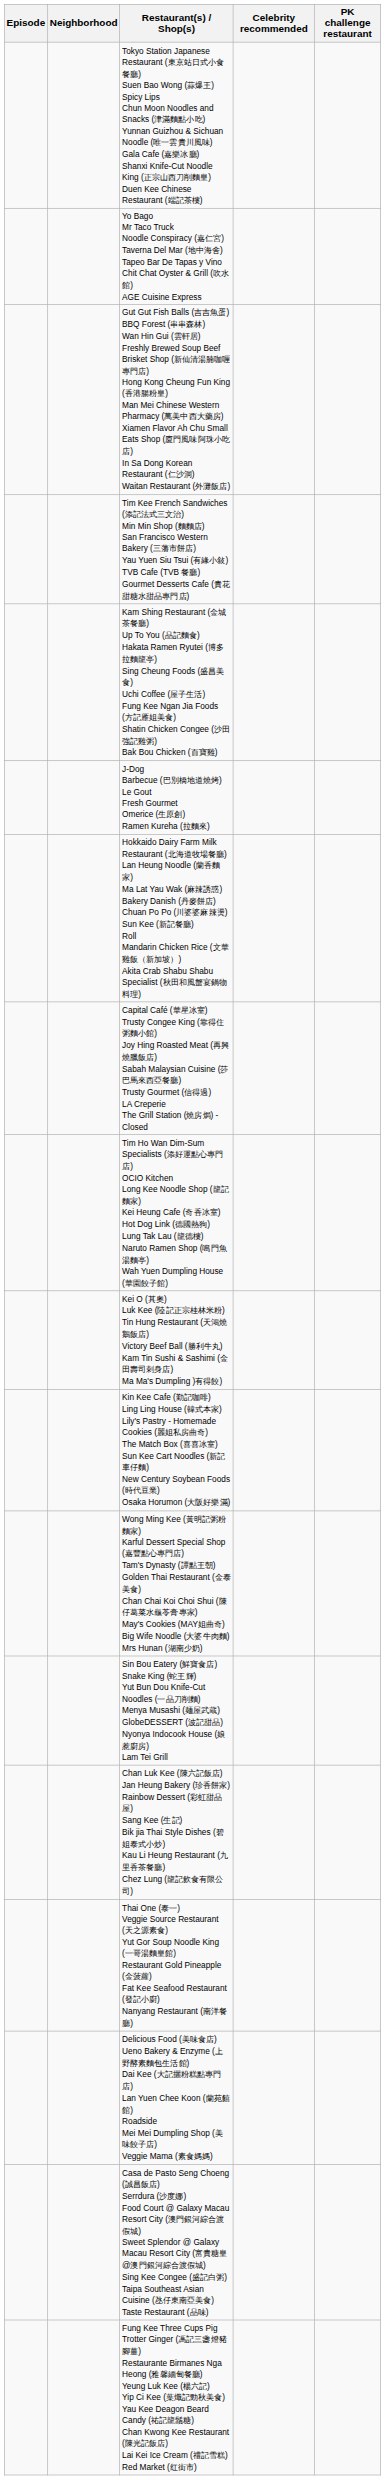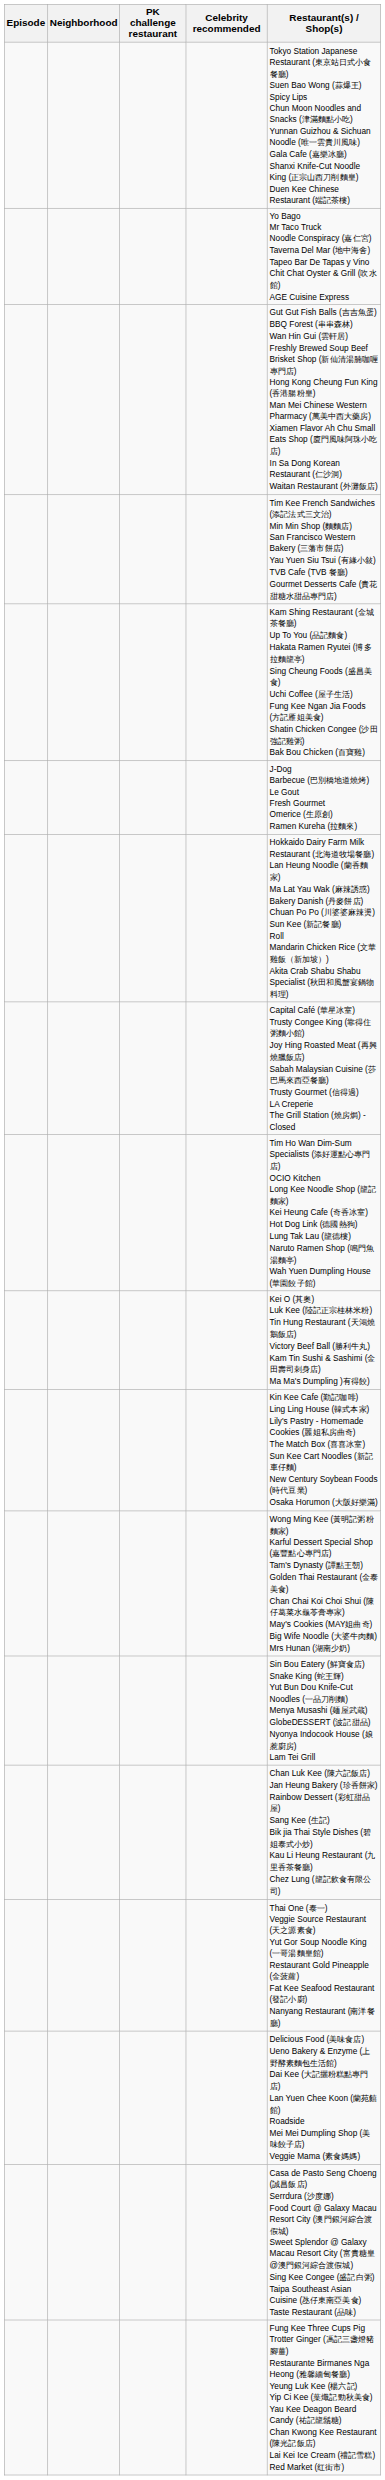columns swapped: (176, 23) <-> (348, 23)
